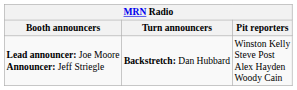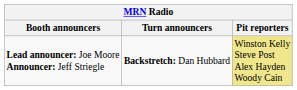(262, 61) no background -> (262, 61) khaki background
